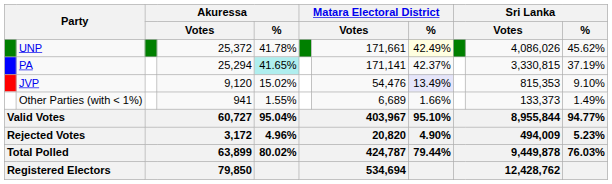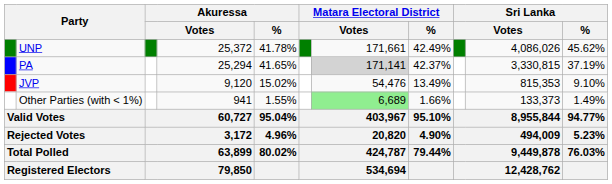(432, 48) lightyellow background -> (432, 48) no background
(278, 65) paleturquoise background -> (278, 65) no background
(386, 65) no background -> (386, 65) lightgrey background
(432, 83) lavender background -> (432, 83) no background
(392, 100) no background -> (392, 100) lightgreen background
